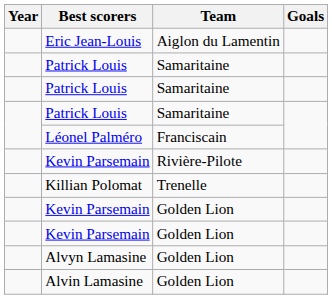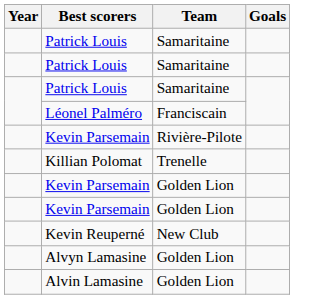- row: (93, 40)
+ row: (95, 233)
